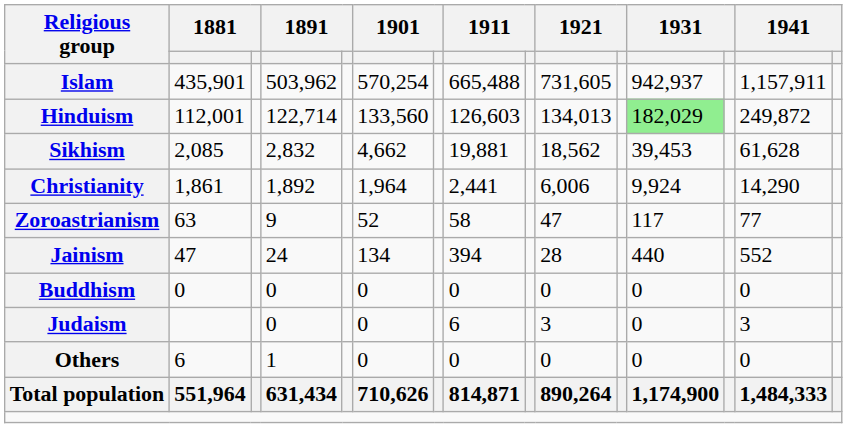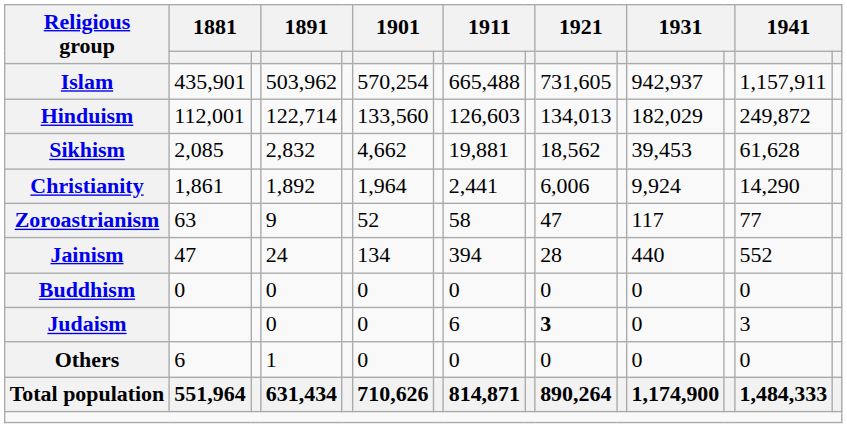(667, 116) lightgreen background -> (667, 116) no background
(546, 324) normal -> (546, 324) bold
